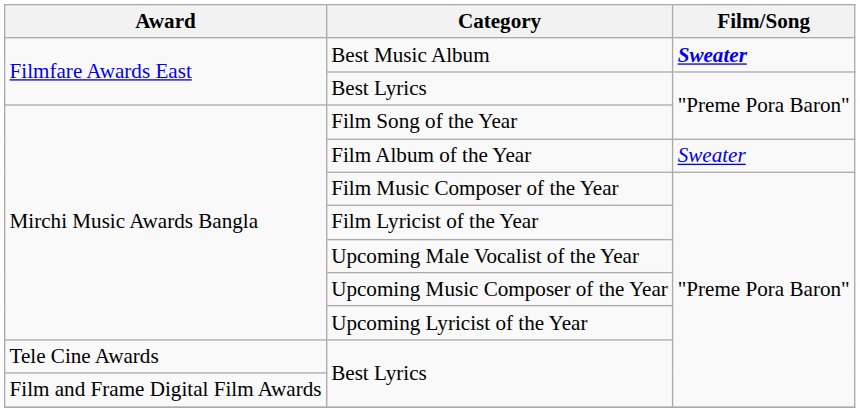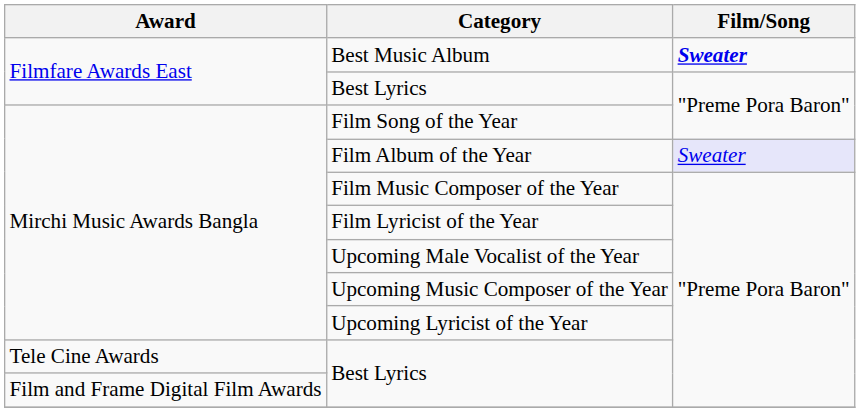(712, 155) no background -> (712, 155) lavender background
